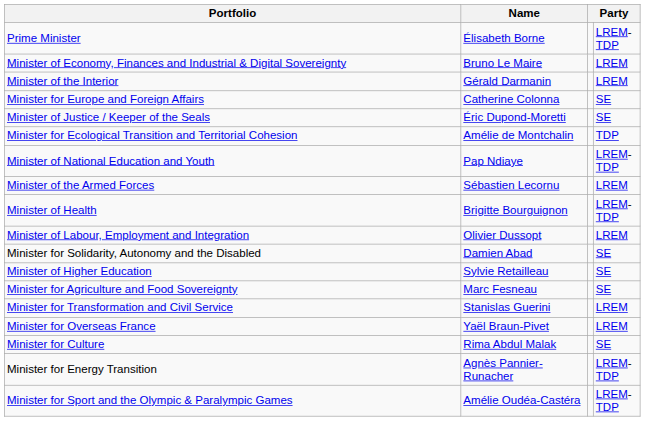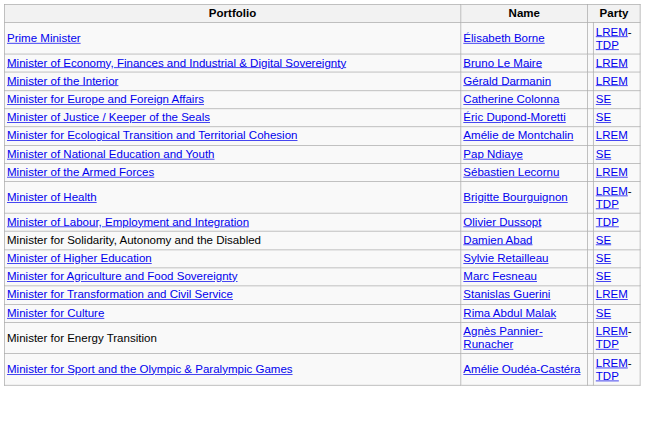(607, 136) TDP -> (612, 136) LREM
(614, 160) LREM-TDP -> (603, 154) SE
(612, 235) LREM -> (607, 222) TDP
- row: (81, 326)
